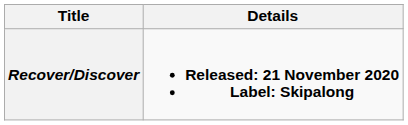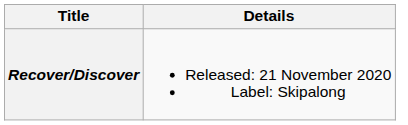(273, 83) bold -> (269, 83) normal
